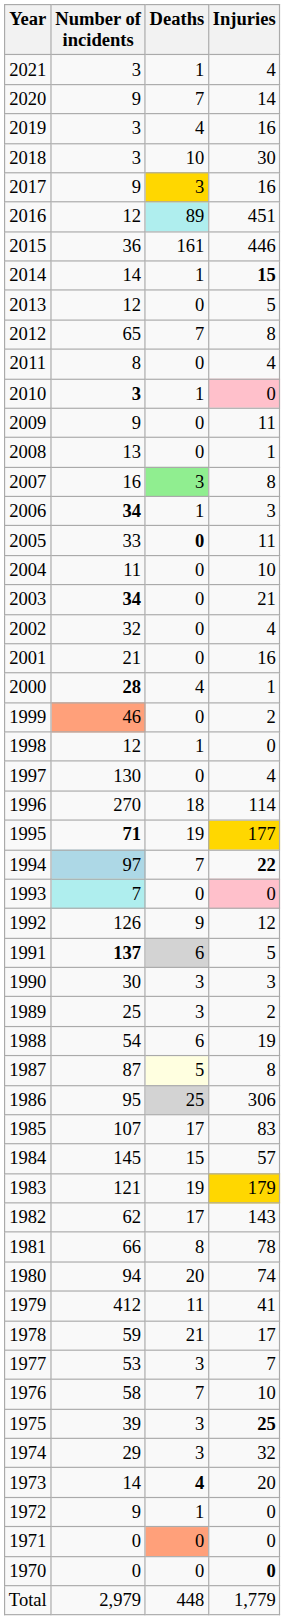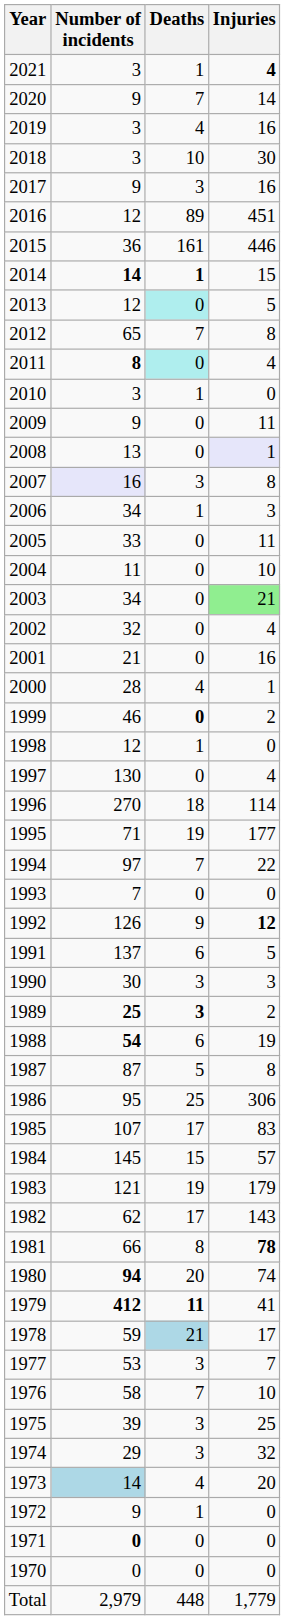(271, 69) normal -> (271, 69) bold
(200, 187) gold background -> (200, 187) no background
(195, 216) paleturquoise background -> (195, 216) no background
(132, 275) normal -> (132, 275) bold
(200, 275) normal -> (200, 275) bold
(266, 275) bold -> (266, 275) normal
(200, 305) no background -> (200, 305) paleturquoise background
(136, 363) normal -> (136, 363) bold
(200, 363) no background -> (200, 363) paleturquoise background
(136, 393) bold -> (136, 393) normal
(271, 393) pink background -> (271, 393) no background
(271, 452) no background -> (271, 452) lavender background
(132, 481) no background -> (132, 481) lavender background
(200, 481) lightgreen background -> (200, 481) no background
(132, 511) bold -> (132, 511) normal
(200, 540) bold -> (200, 540) normal
(132, 599) bold -> (132, 599) normal
(266, 599) no background -> (266, 599) lightgreen background
(132, 687) bold -> (132, 687) normal
(132, 717) lightsalmon background -> (132, 717) no background
(200, 717) normal -> (200, 717) bold
(132, 834) bold -> (132, 834) normal
(262, 834) gold background -> (262, 834) no background
(132, 864) lightblue background -> (132, 864) no background
(266, 864) bold -> (266, 864) normal
(136, 893) paleturquoise background -> (136, 893) no background
(271, 893) pink background -> (271, 893) no background
(266, 923) normal -> (266, 923) bold
(127, 952) bold -> (127, 952) normal
(200, 952) lightgrey background -> (200, 952) no background
(132, 1011) normal -> (132, 1011) bold
(200, 1011) normal -> (200, 1011) bold
(132, 1040) normal -> (132, 1040) bold
(200, 1070) lightyellow background -> (200, 1070) no background
(195, 1099) lightgrey background -> (195, 1099) no background
(262, 1188) gold background -> (262, 1188) no background
(266, 1246) normal -> (266, 1246) bold
(132, 1276) normal -> (132, 1276) bold
(127, 1305) normal -> (127, 1305) bold
(195, 1305) normal -> (195, 1305) bold
(195, 1335) no background -> (195, 1335) lightblue background
(266, 1423) bold -> (266, 1423) normal
(132, 1482) no background -> (132, 1482) lightblue background
(200, 1482) bold -> (200, 1482) normal
(136, 1541) normal -> (136, 1541) bold
(200, 1541) lightsalmon background -> (200, 1541) no background
(271, 1570) bold -> (271, 1570) normal
